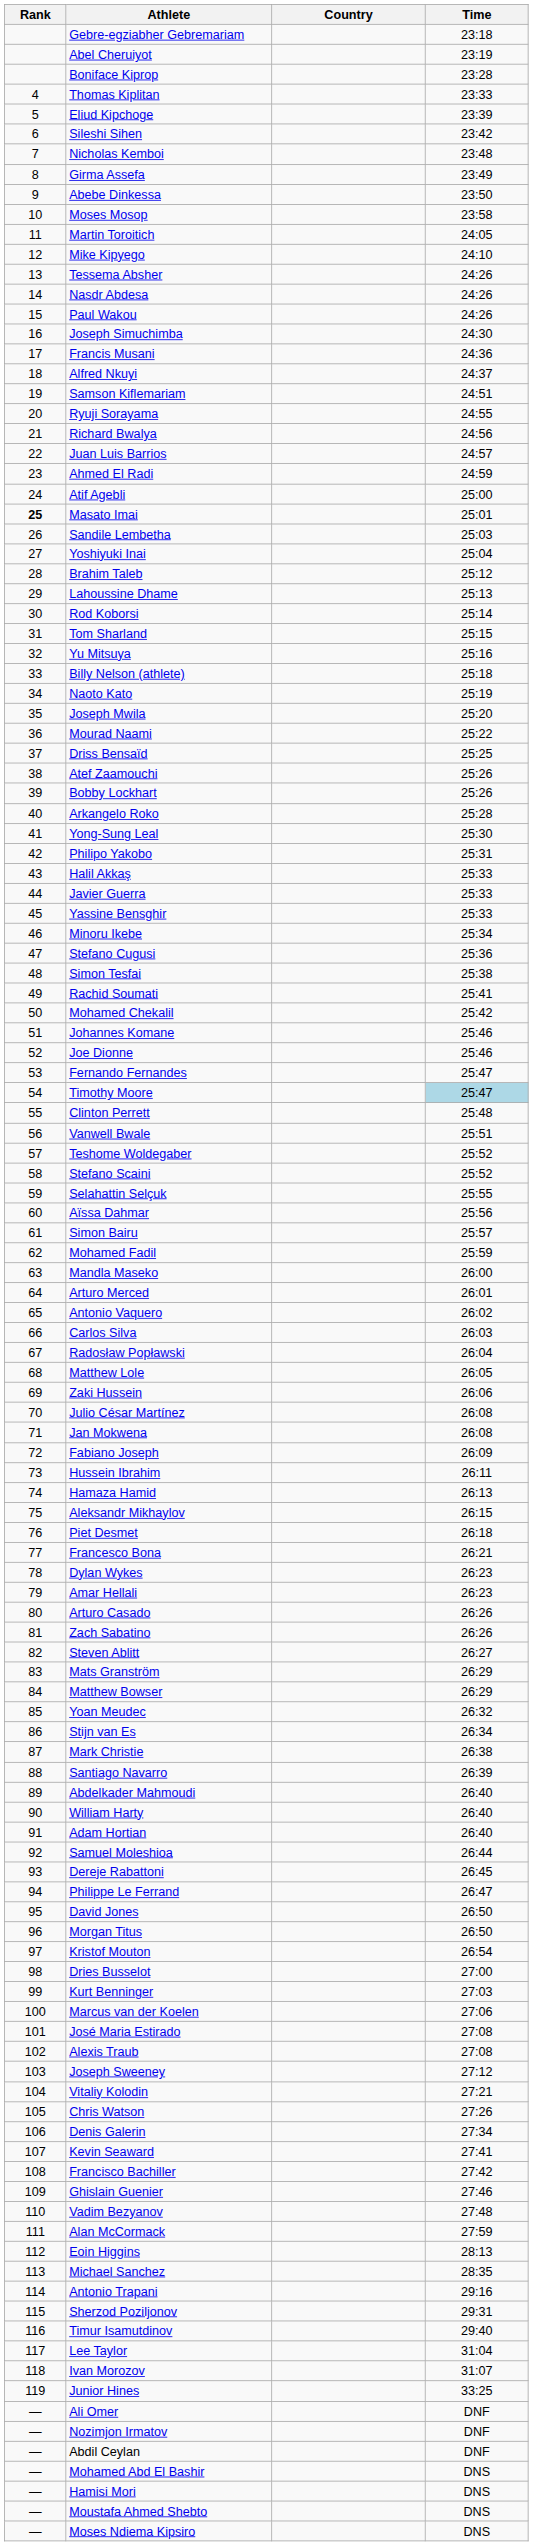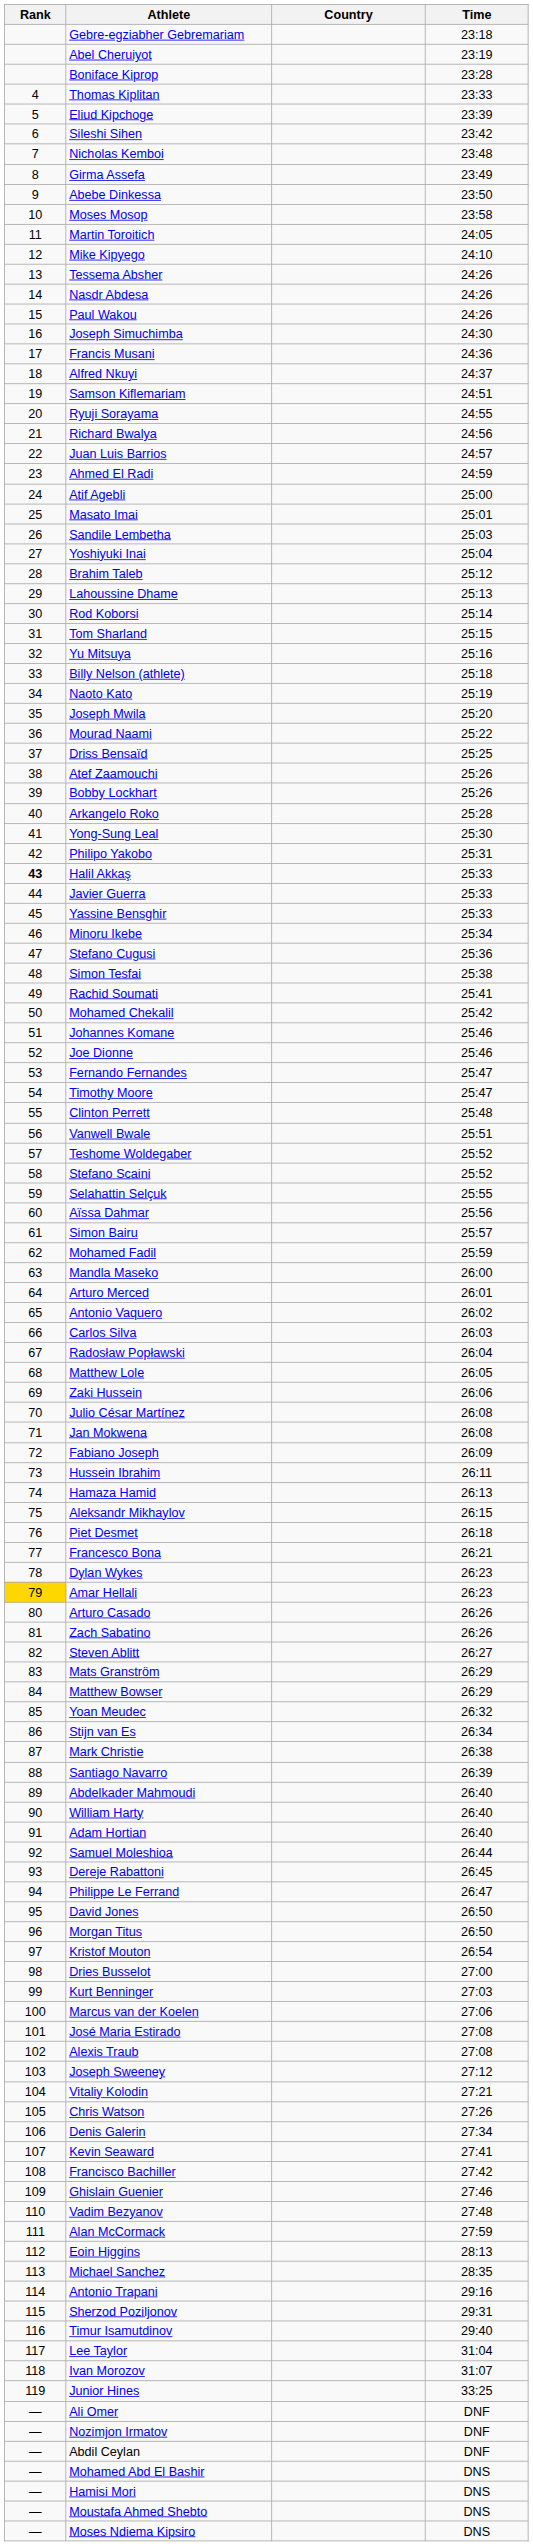(35, 514) bold -> (35, 514) normal
(35, 873) normal -> (35, 873) bold
(477, 1093) lightblue background -> (477, 1093) no background
(35, 1592) no background -> (35, 1592) gold background
